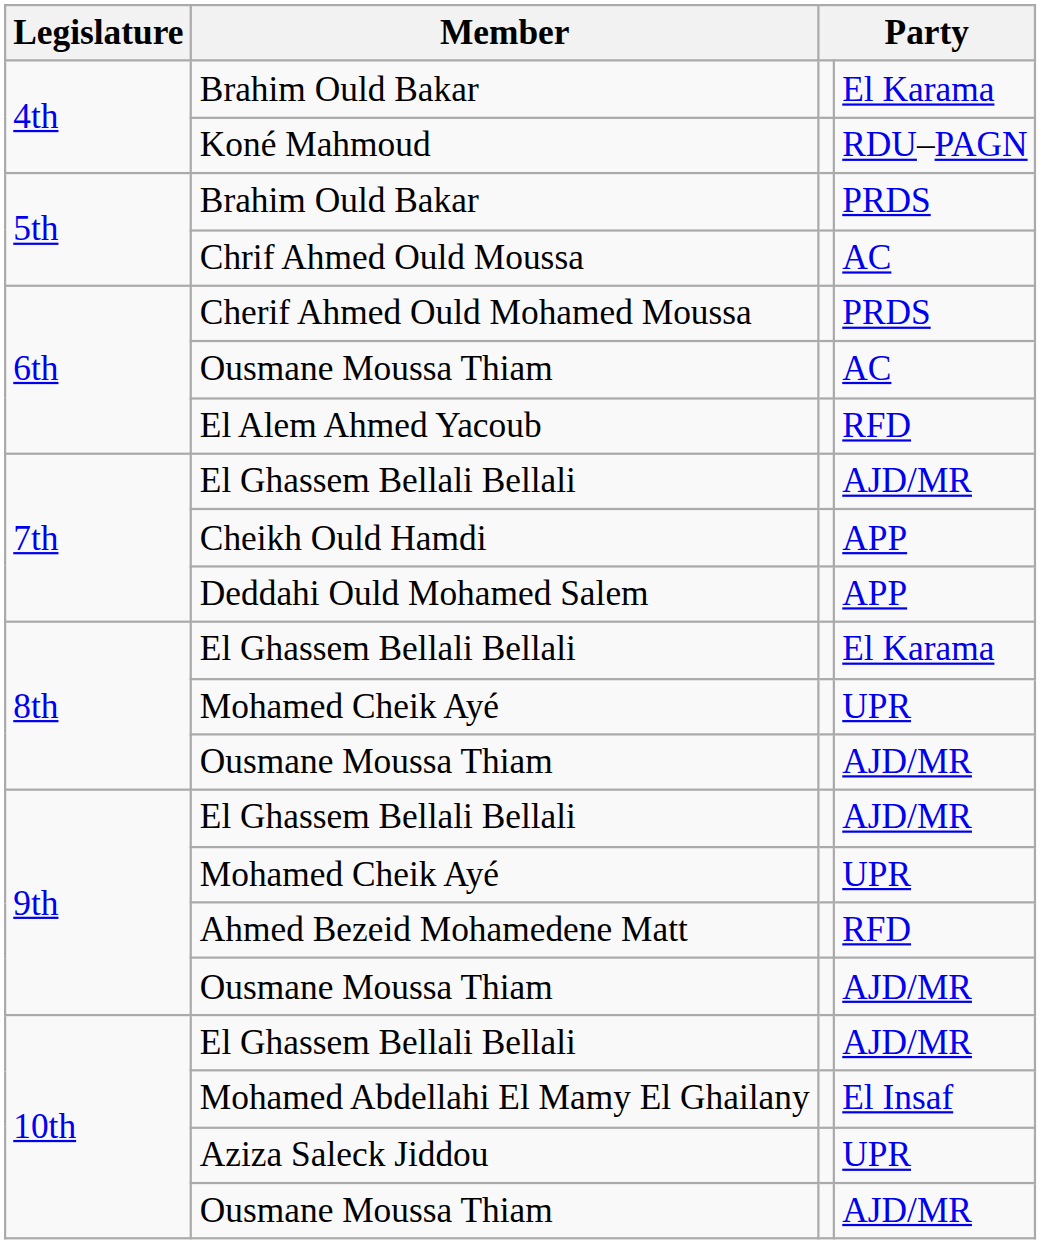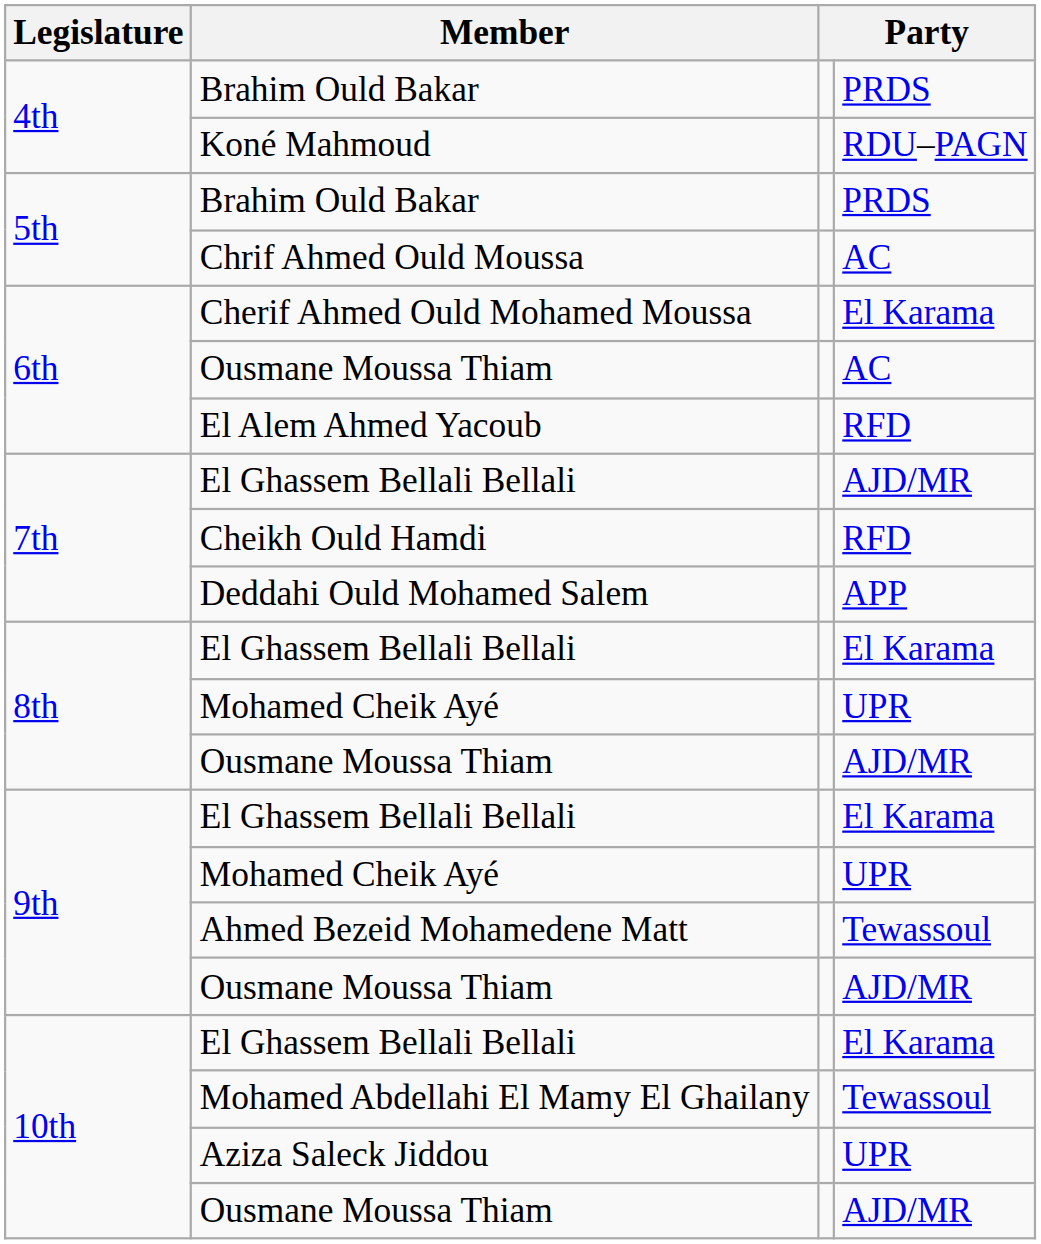(918, 88) El Karama -> (886, 88) PRDS
(886, 312) PRDS -> (918, 312) El Karama
(875, 537) APP -> (877, 537) RFD
(907, 817) AJD/MR -> (918, 817) El Karama
(877, 929) RFD -> (917, 929) Tewassoul
(907, 1041) AJD/MR -> (918, 1041) El Karama
(898, 1098) El Insaf -> (917, 1098) Tewassoul
